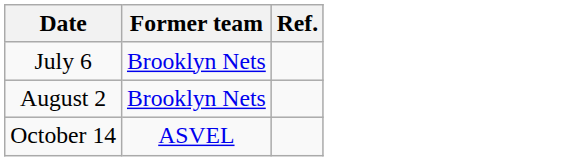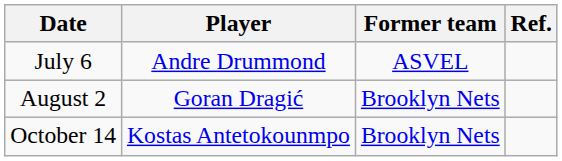+ column: (238, 23)
(196, 60) Brooklyn Nets -> (430, 60) ASVEL
(196, 135) ASVEL -> (430, 135) Brooklyn Nets
